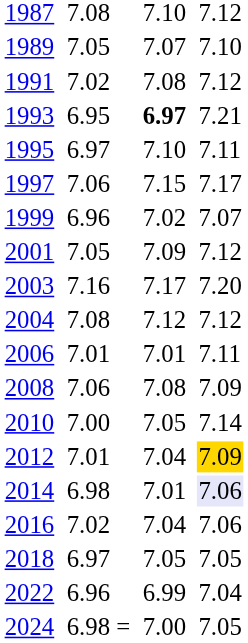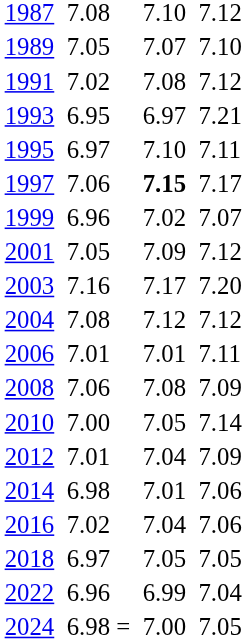(164, 115) bold -> (164, 115) normal
(164, 183) normal -> (164, 183) bold
(220, 456) gold background -> (220, 456) no background
(220, 490) lavender background -> (220, 490) no background
